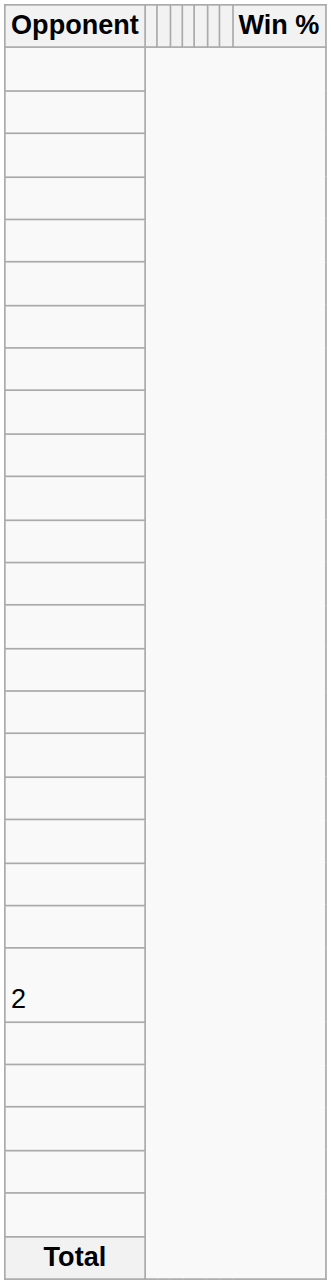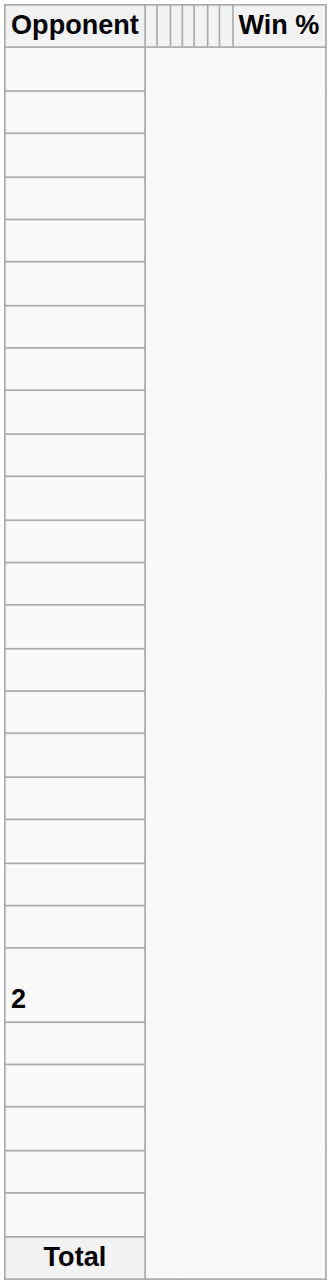(19, 999) normal -> (19, 999) bold
